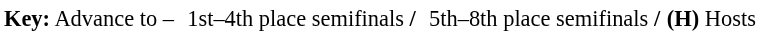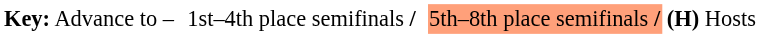(545, 18) no background -> (545, 18) lightsalmon background
